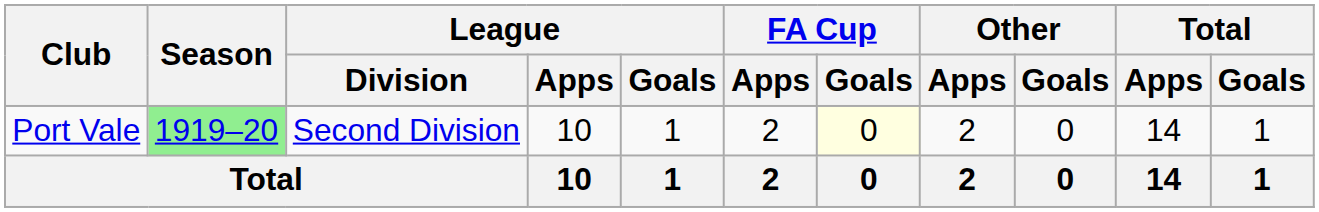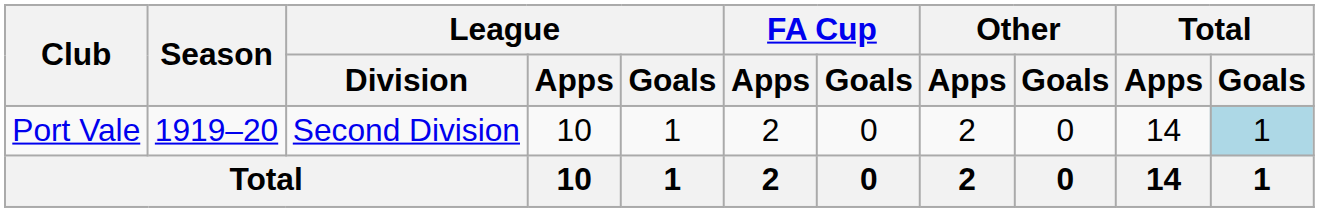(217, 130) lightgreen background -> (217, 130) no background
(869, 130) lightyellow background -> (869, 130) no background
(1262, 130) no background -> (1262, 130) lightblue background
